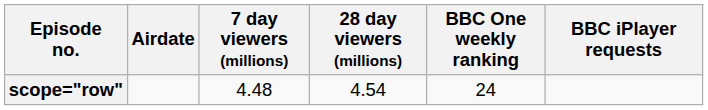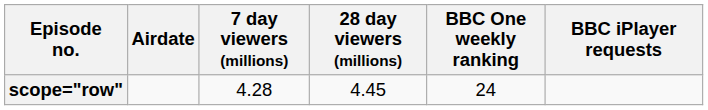(254, 89) 4.48 -> (254, 89) 4.28
(368, 89) 4.54 -> (368, 89) 4.45
